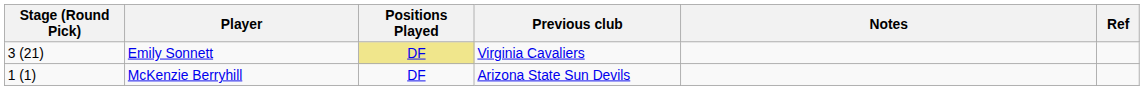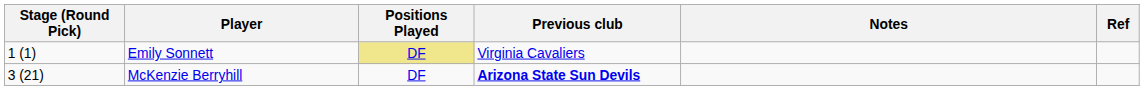(26, 53) 3 (21) -> (22, 53) 1 (1)
(22, 75) 1 (1) -> (26, 75) 3 (21)
(554, 75) normal -> (559, 75) bold
